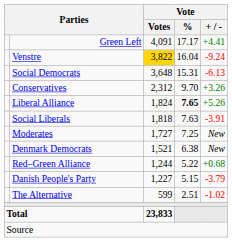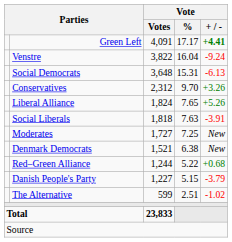(214, 42) normal -> (214, 42) bold
(162, 57) gold background -> (162, 57) no background
(190, 103) bold -> (190, 103) normal
